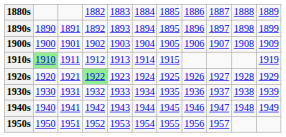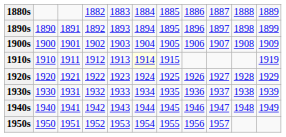(45, 60) lightgreen background -> (45, 60) no background
(145, 60) no background -> (145, 60) lightyellow background
(95, 76) lightgreen background -> (95, 76) no background
